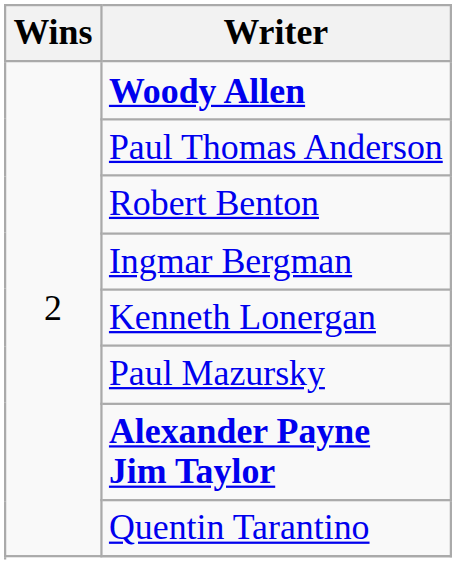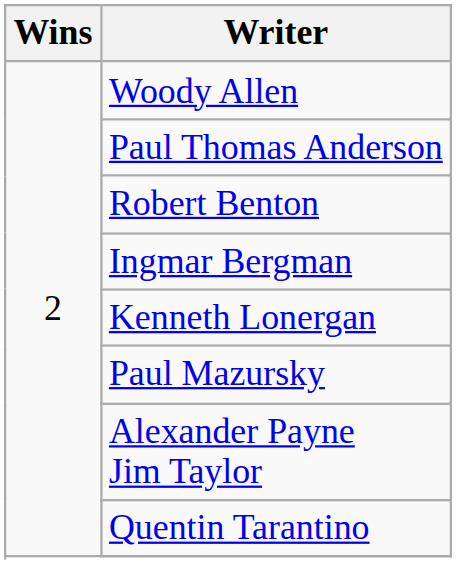(207, 89) bold -> (204, 89) normal
(240, 450) bold -> (232, 450) normal
